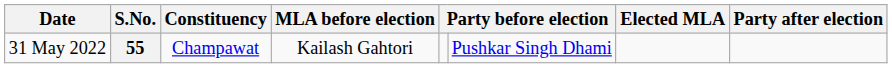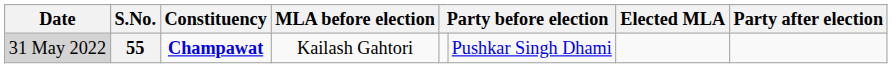(57, 47) no background -> (57, 47) lightgrey background
(216, 47) normal -> (216, 47) bold
